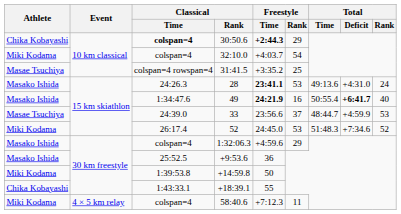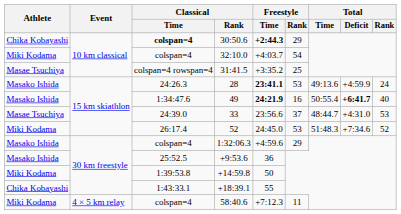(356, 85) +4:31.0 -> (356, 85) +4:59.9
(356, 114) +4:59.9 -> (356, 114) +4:31.0
